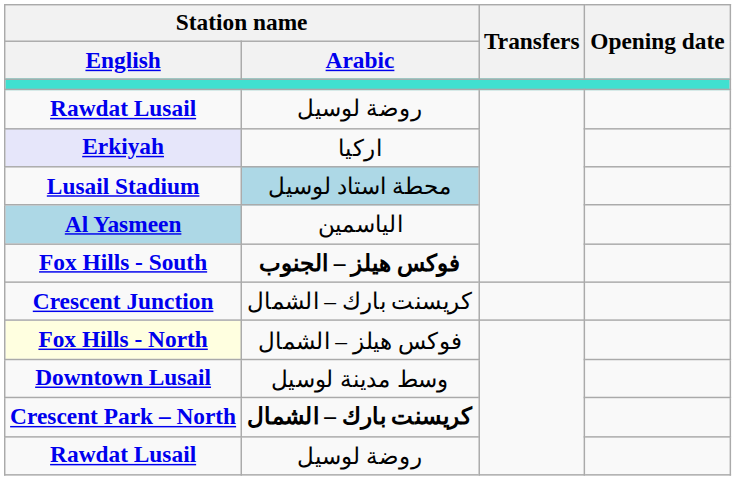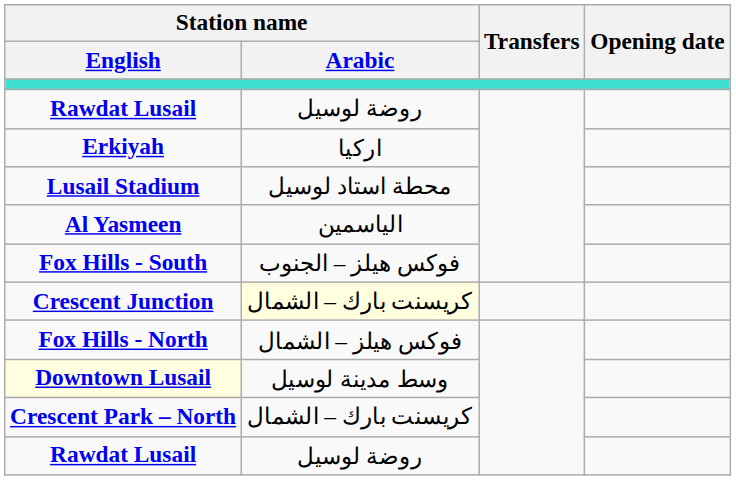(123, 147) lavender background -> (123, 147) no background
(360, 186) lightblue background -> (360, 186) no background
(123, 224) lightblue background -> (123, 224) no background
(360, 263) bold -> (360, 263) normal
(360, 301) no background -> (360, 301) lightyellow background
(123, 339) lightyellow background -> (123, 339) no background
(123, 378) no background -> (123, 378) lightyellow background
(360, 417) bold -> (360, 417) normal
